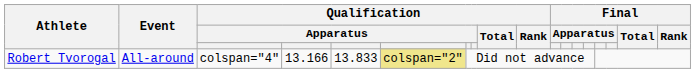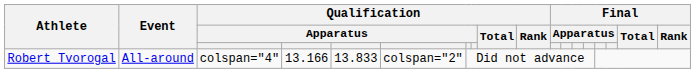(423, 58) khaki background -> (423, 58) no background
